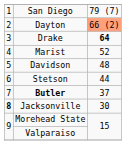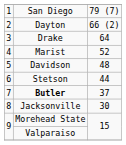(104, 25) lightsalmon background -> (104, 25) no background
(104, 38) bold -> (104, 38) normal
(9, 106) bold -> (9, 106) normal
